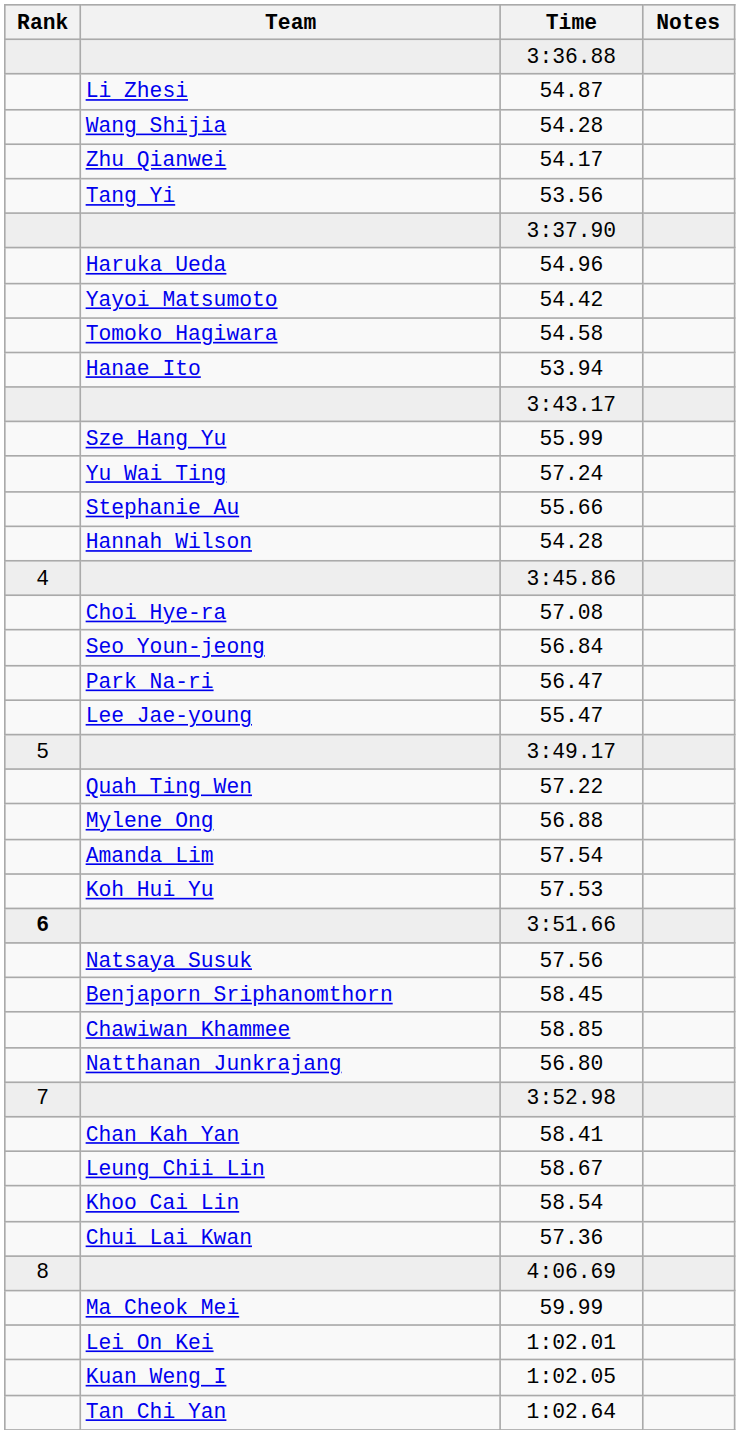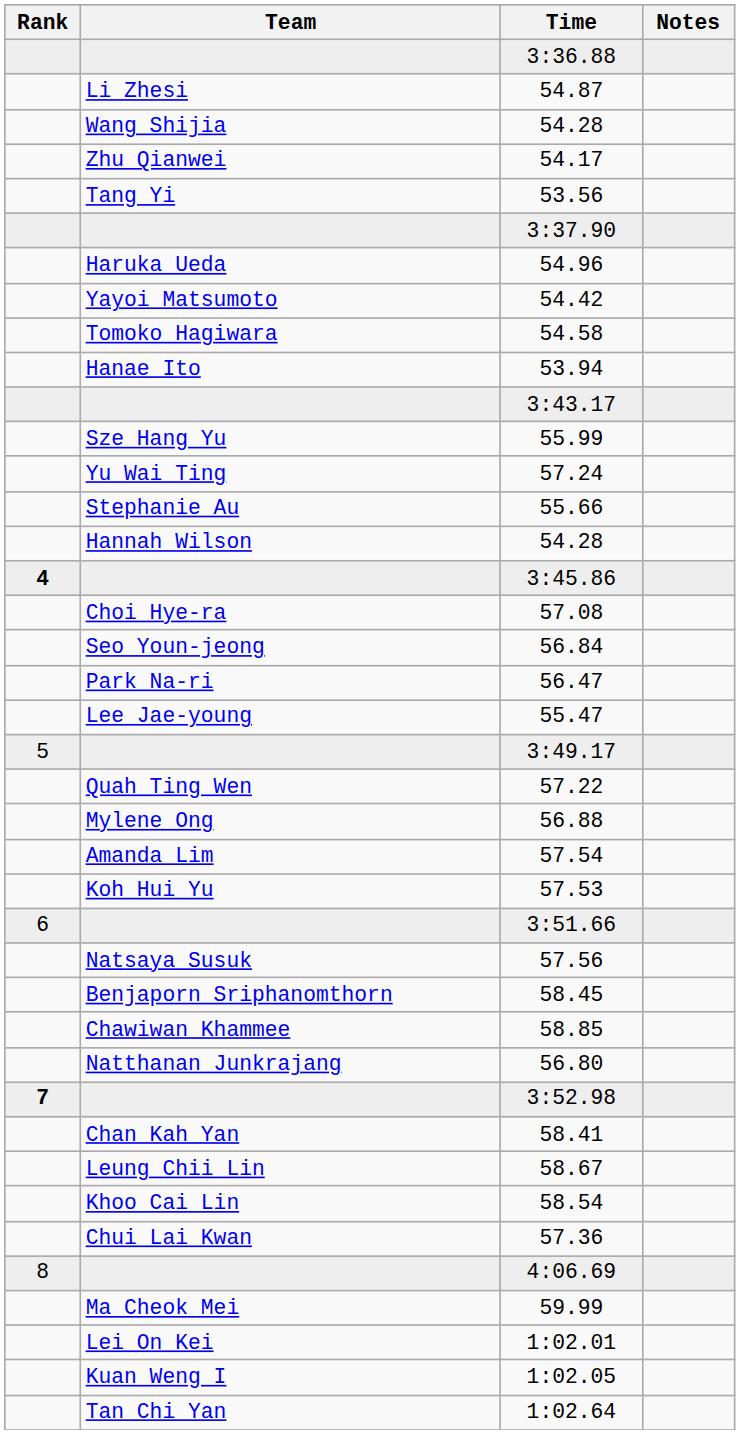(43, 578) normal -> (43, 578) bold
(43, 926) bold -> (43, 926) normal
(43, 1099) normal -> (43, 1099) bold
